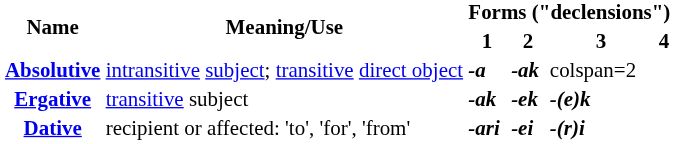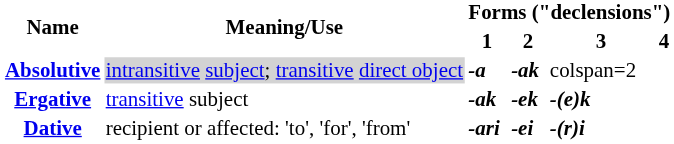(284, 70) no background -> (284, 70) lightgrey background
